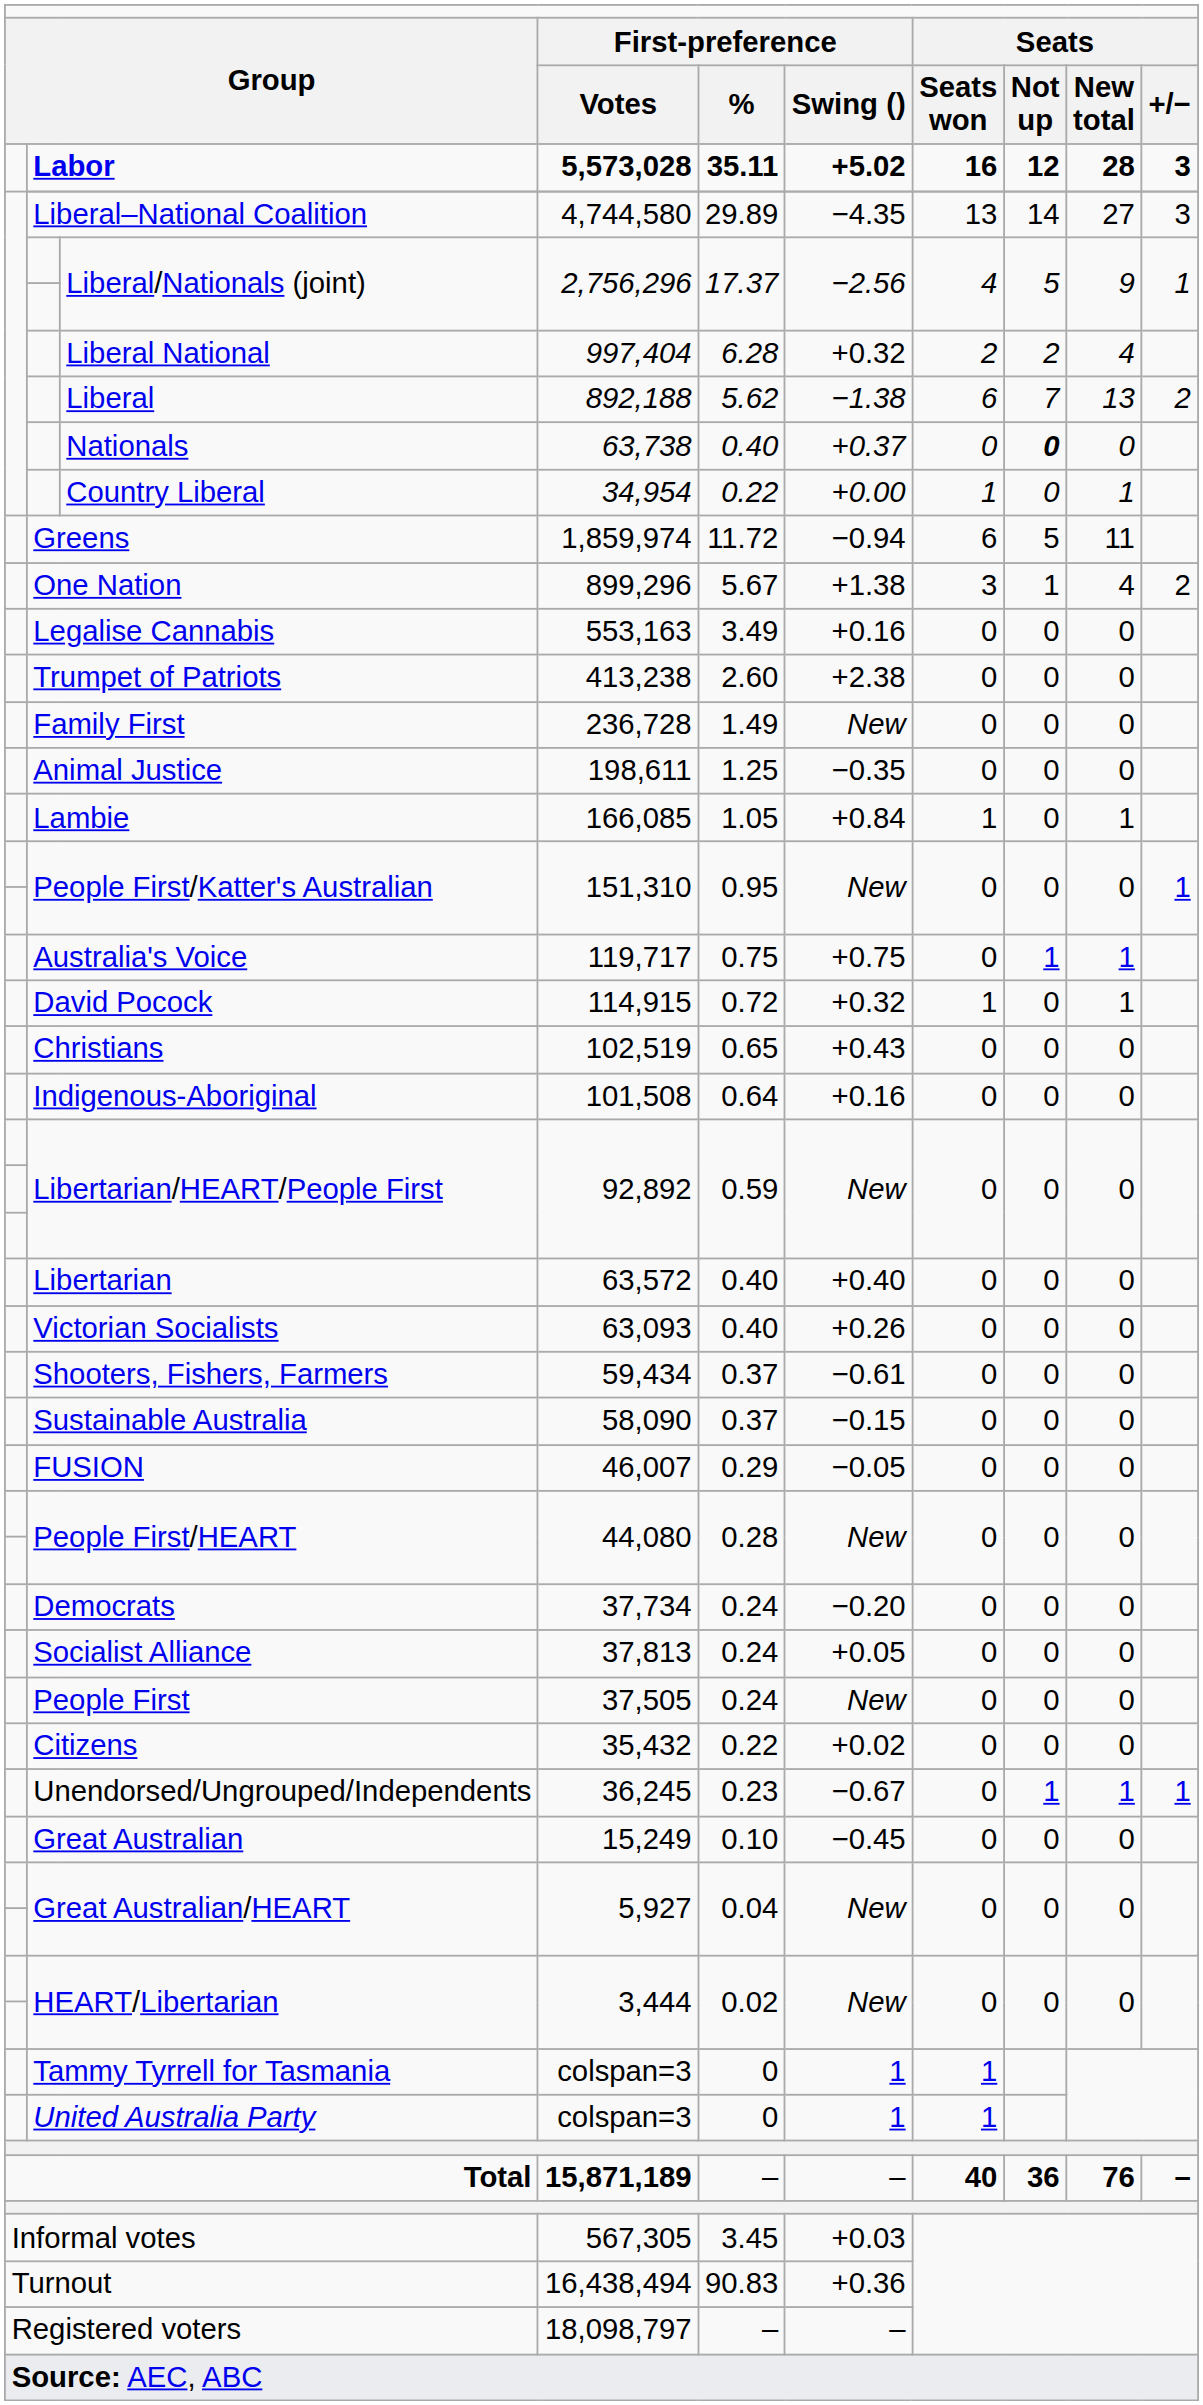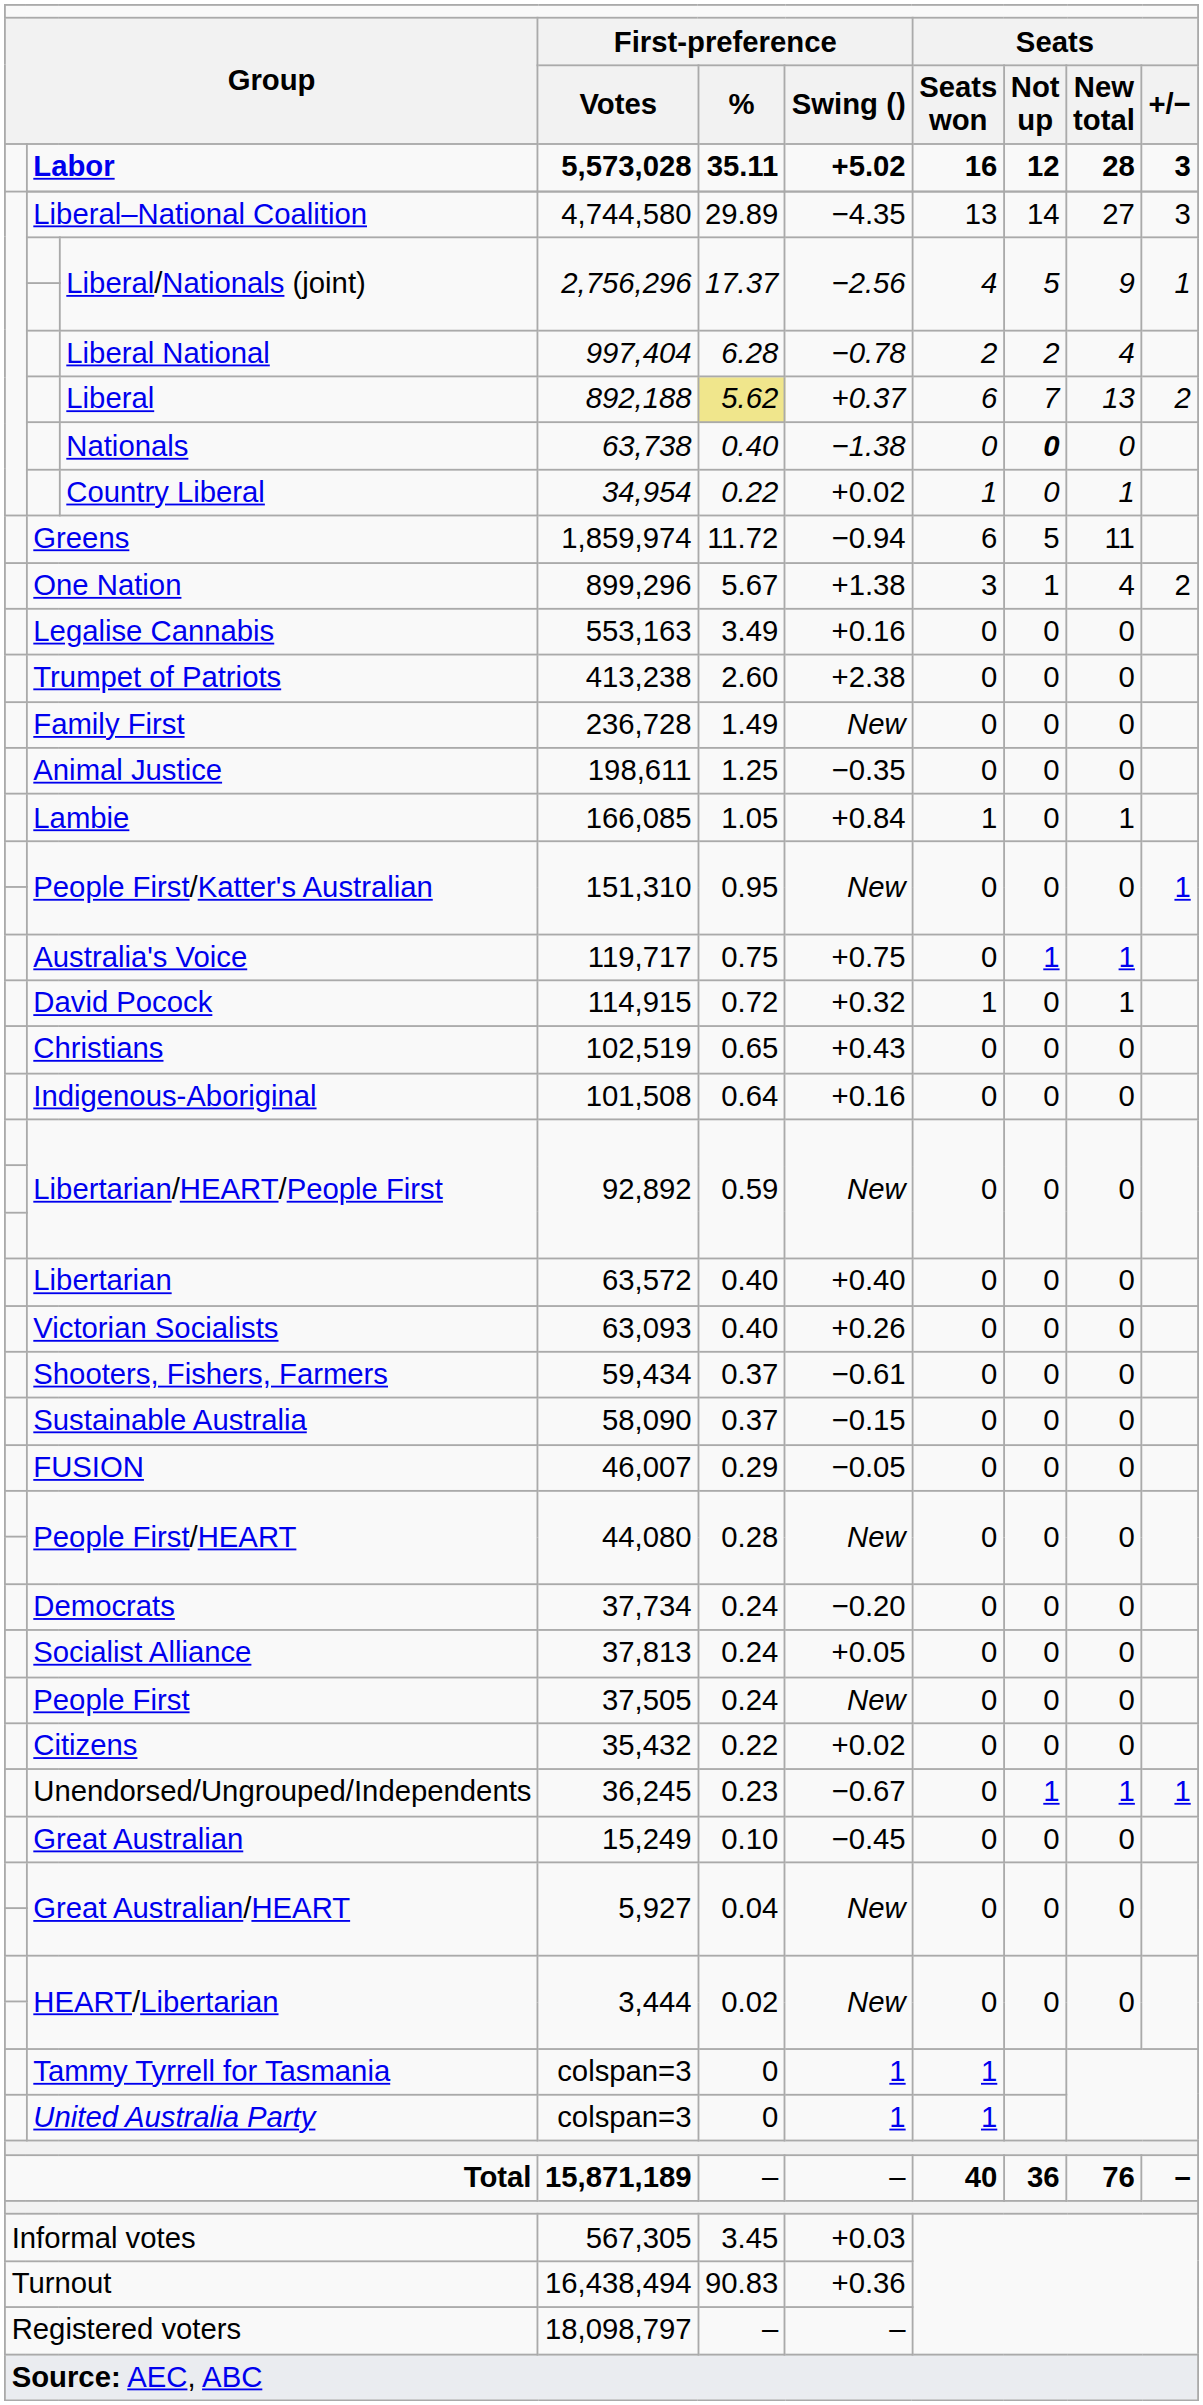(869, 352) +0.32 -> (869, 352) −0.78
(750, 399) no background -> (750, 399) khaki background
(869, 399) −1.38 -> (869, 399) +0.37
(869, 445) +0.37 -> (869, 445) −1.38
(869, 492) +0.00 -> (869, 492) +0.02
